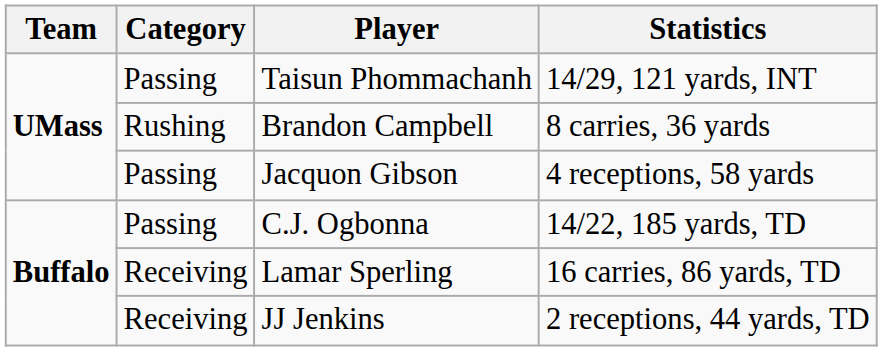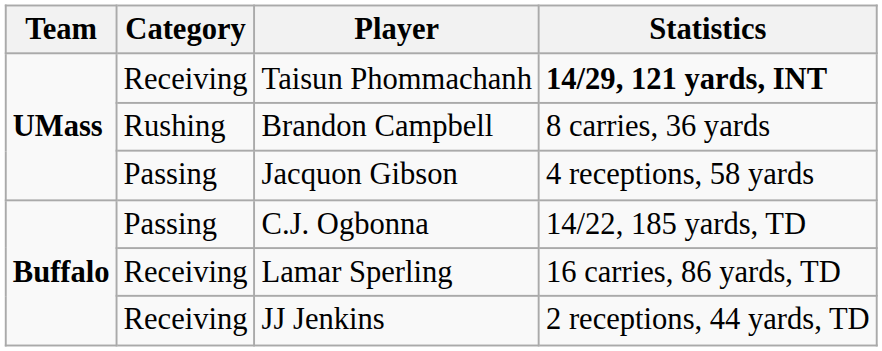(170, 77) Passing -> (186, 77) Receiving
(681, 77) normal -> (687, 77) bold
